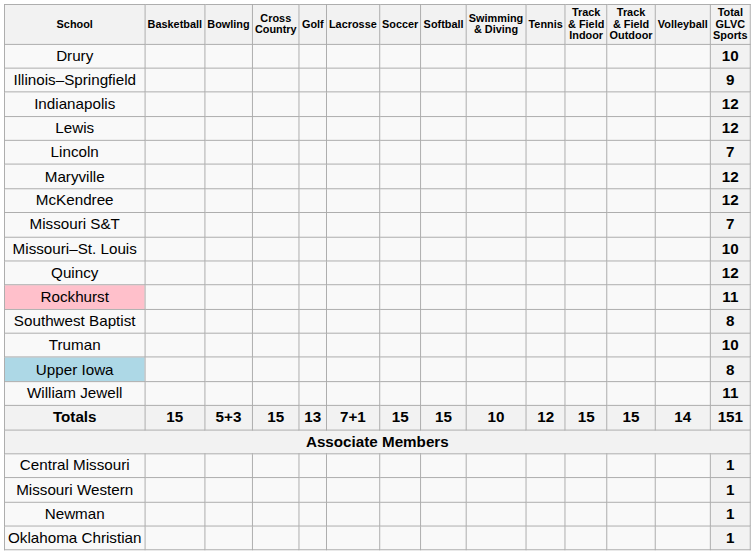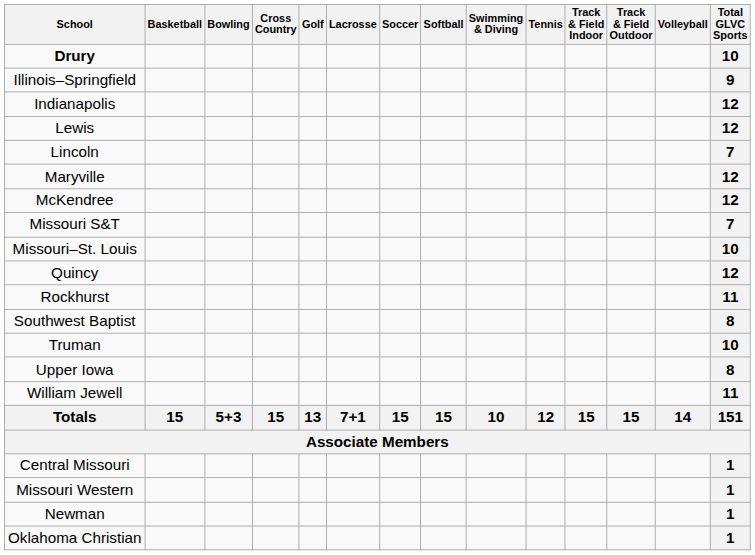(75, 56) normal -> (75, 56) bold
(75, 297) pink background -> (75, 297) no background
(75, 369) lightblue background -> (75, 369) no background
